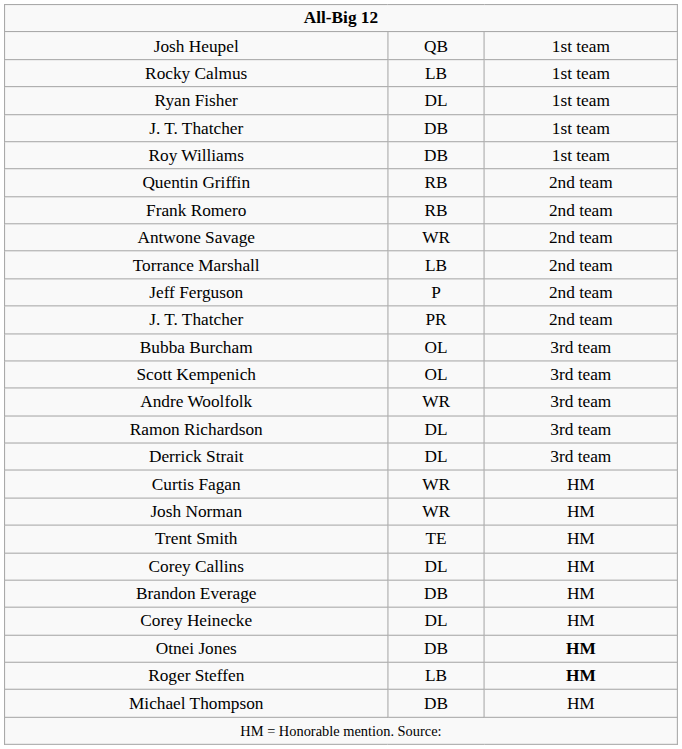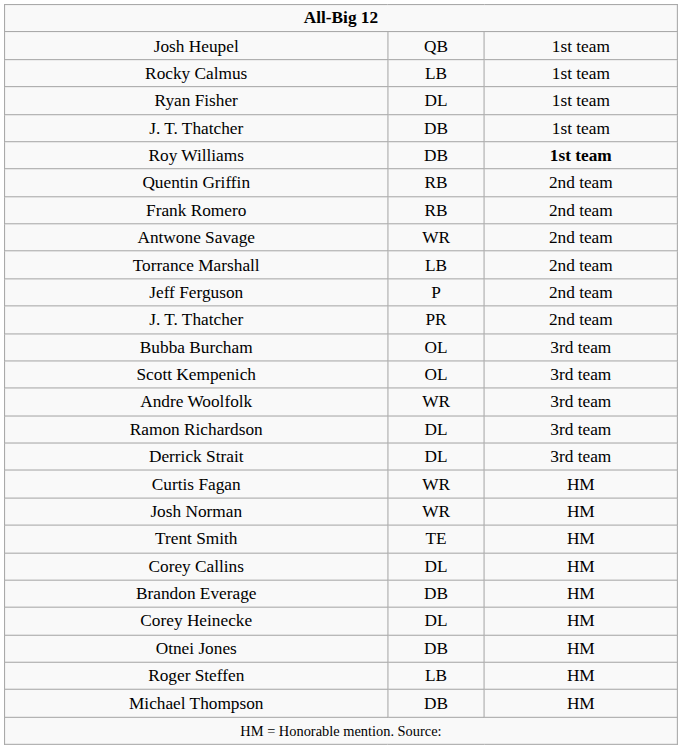(581, 155) normal -> (581, 155) bold
(581, 648) bold -> (581, 648) normal
(581, 675) bold -> (581, 675) normal
